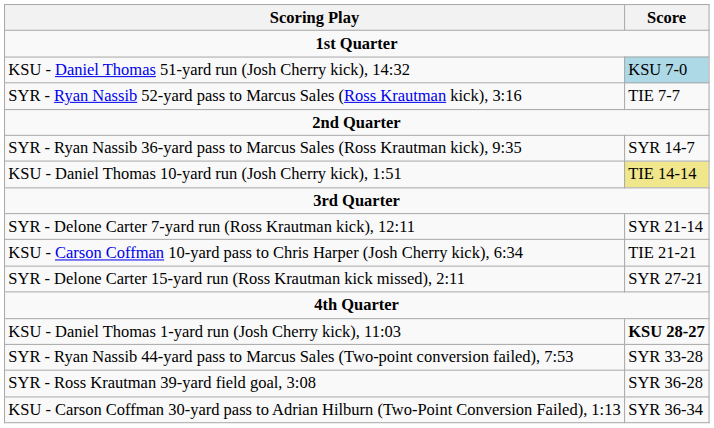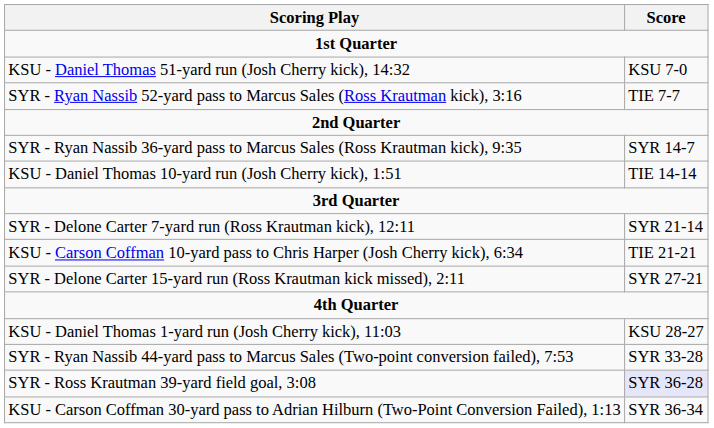(658, 69) lightblue background -> (658, 69) no background
(662, 174) khaki background -> (662, 174) no background
(667, 331) bold -> (666, 331) normal
(666, 383) no background -> (666, 383) lavender background
